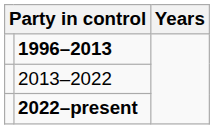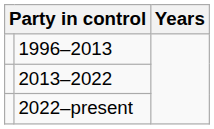(65, 49) bold -> (65, 49) normal
(78, 108) bold -> (76, 108) normal
